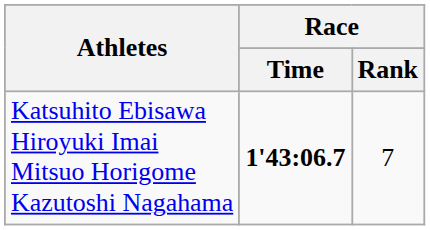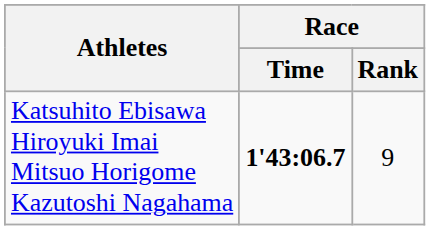(388, 157) 7 -> (388, 157) 9
